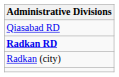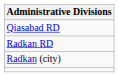(32, 43) bold -> (30, 43) normal
